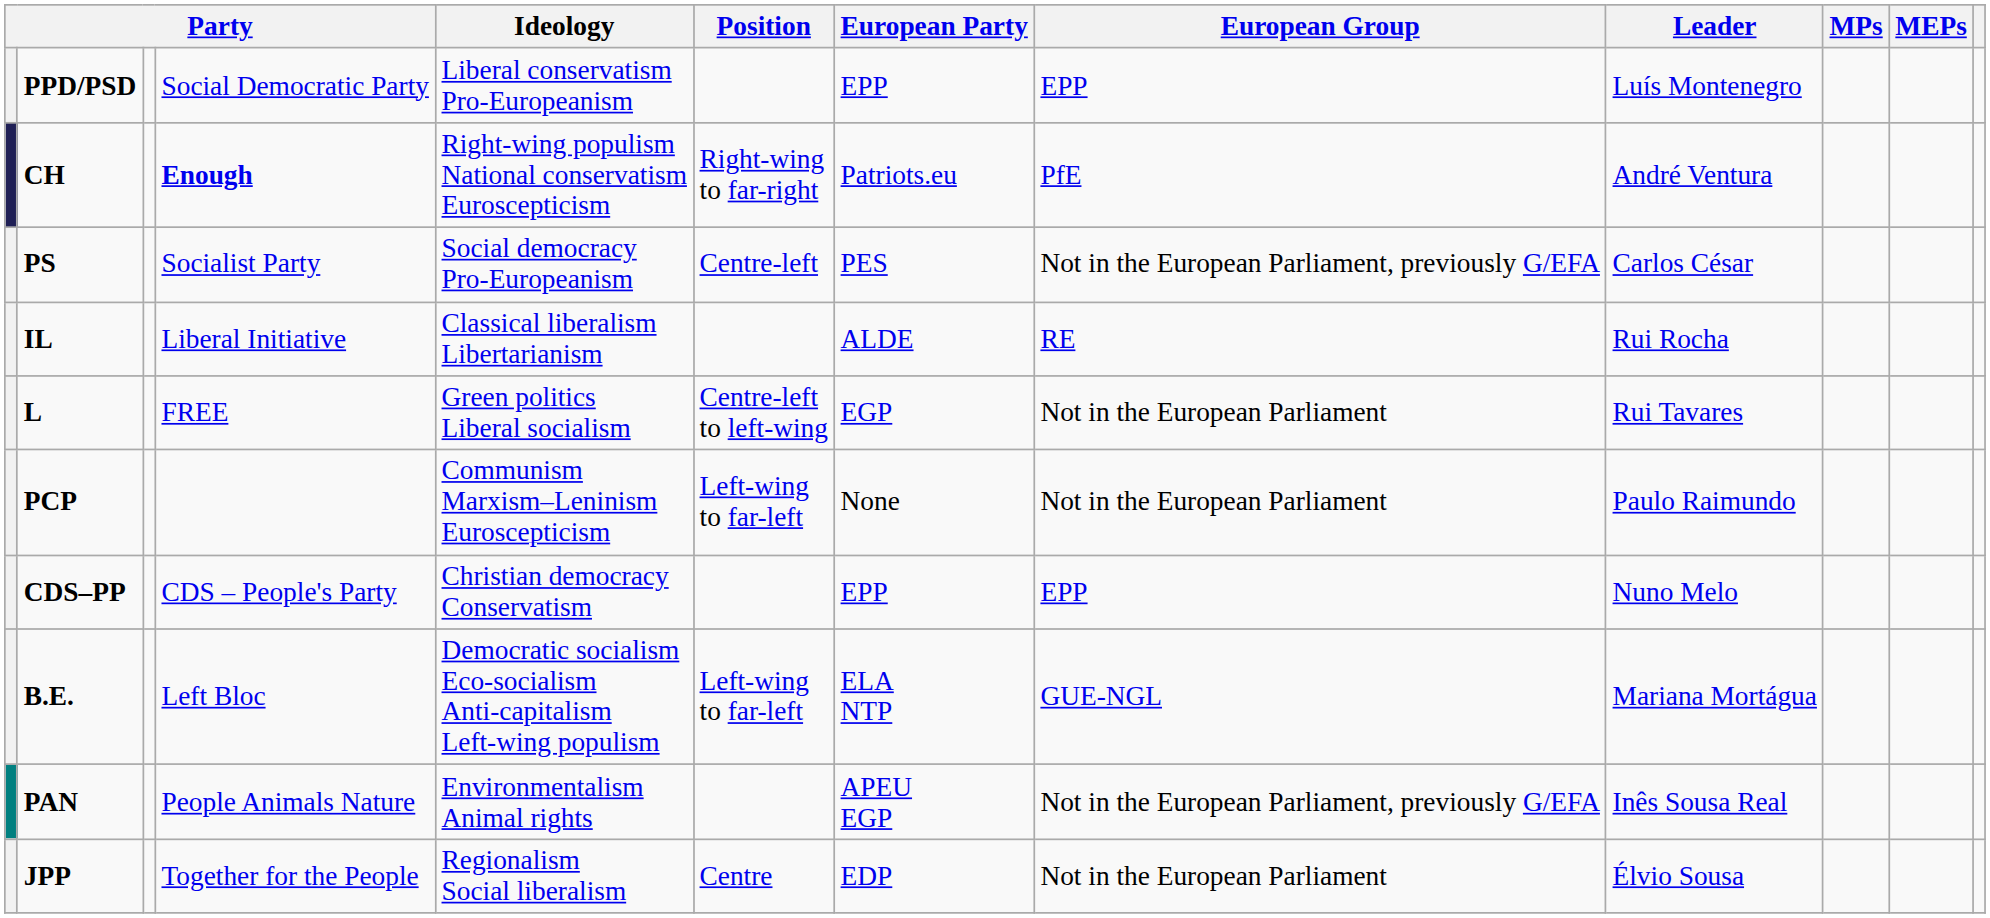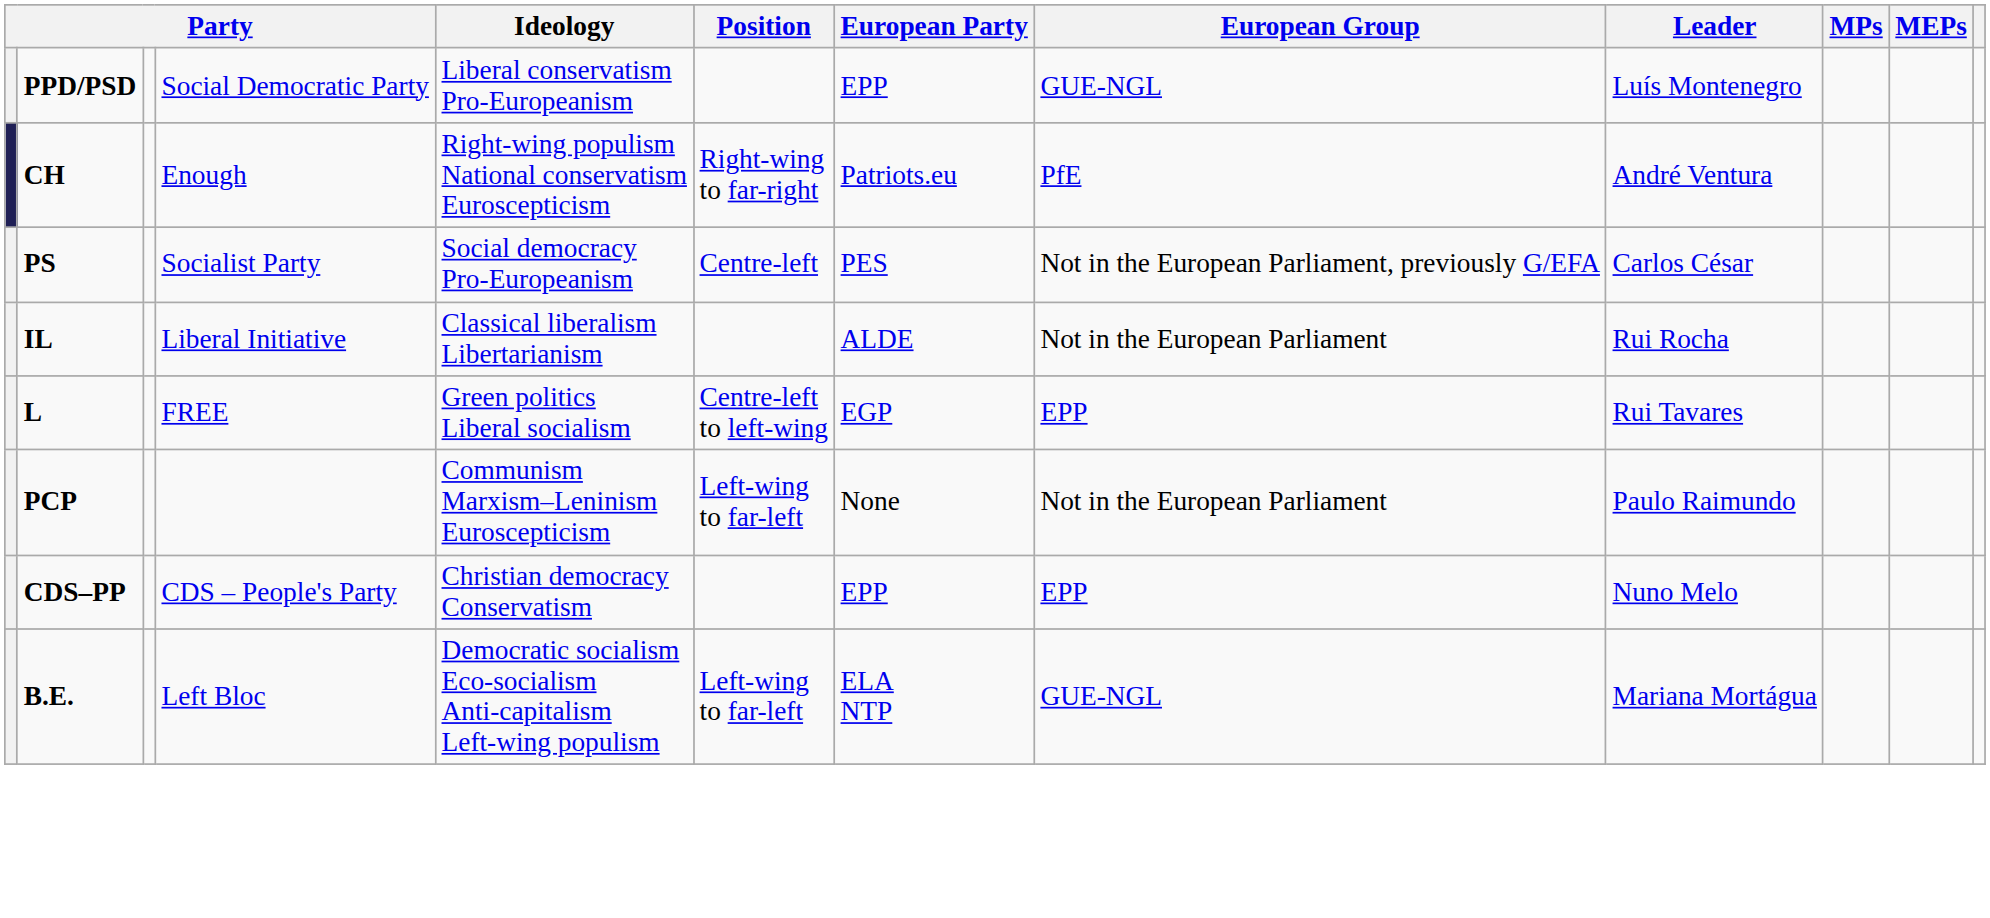(1064, 84) EPP -> (1101, 84) GUE-NGL
(207, 174) bold -> (204, 174) normal
(1058, 338) RE -> (1214, 338) Not in the European Parliament
(1214, 412) Not in the European Parliament -> (1064, 412) EPP
- row: (51, 801)
- row: (47, 875)
